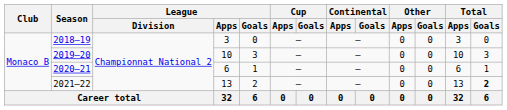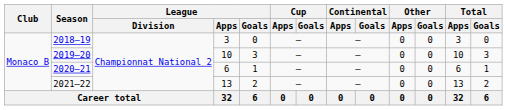(487, 84) bold -> (487, 84) normal
